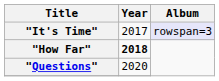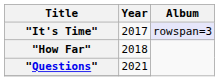(135, 49) bold -> (135, 49) normal
(135, 67) 2020 -> (135, 67) 2021
